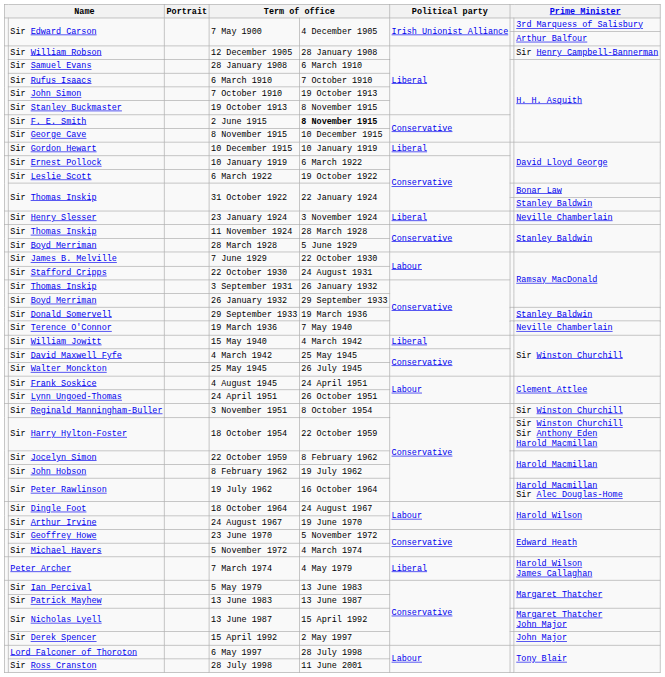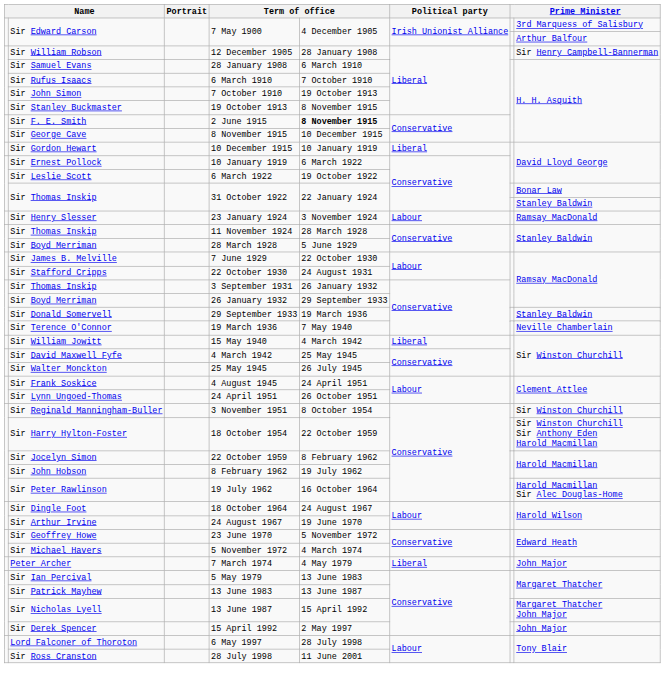(409, 218) Liberal -> (407, 218) Labour
(564, 218) Neville Chamberlain -> (557, 218) Ramsay MacDonald
(554, 569) Harold Wilson James Callaghan -> (542, 564) John Major
